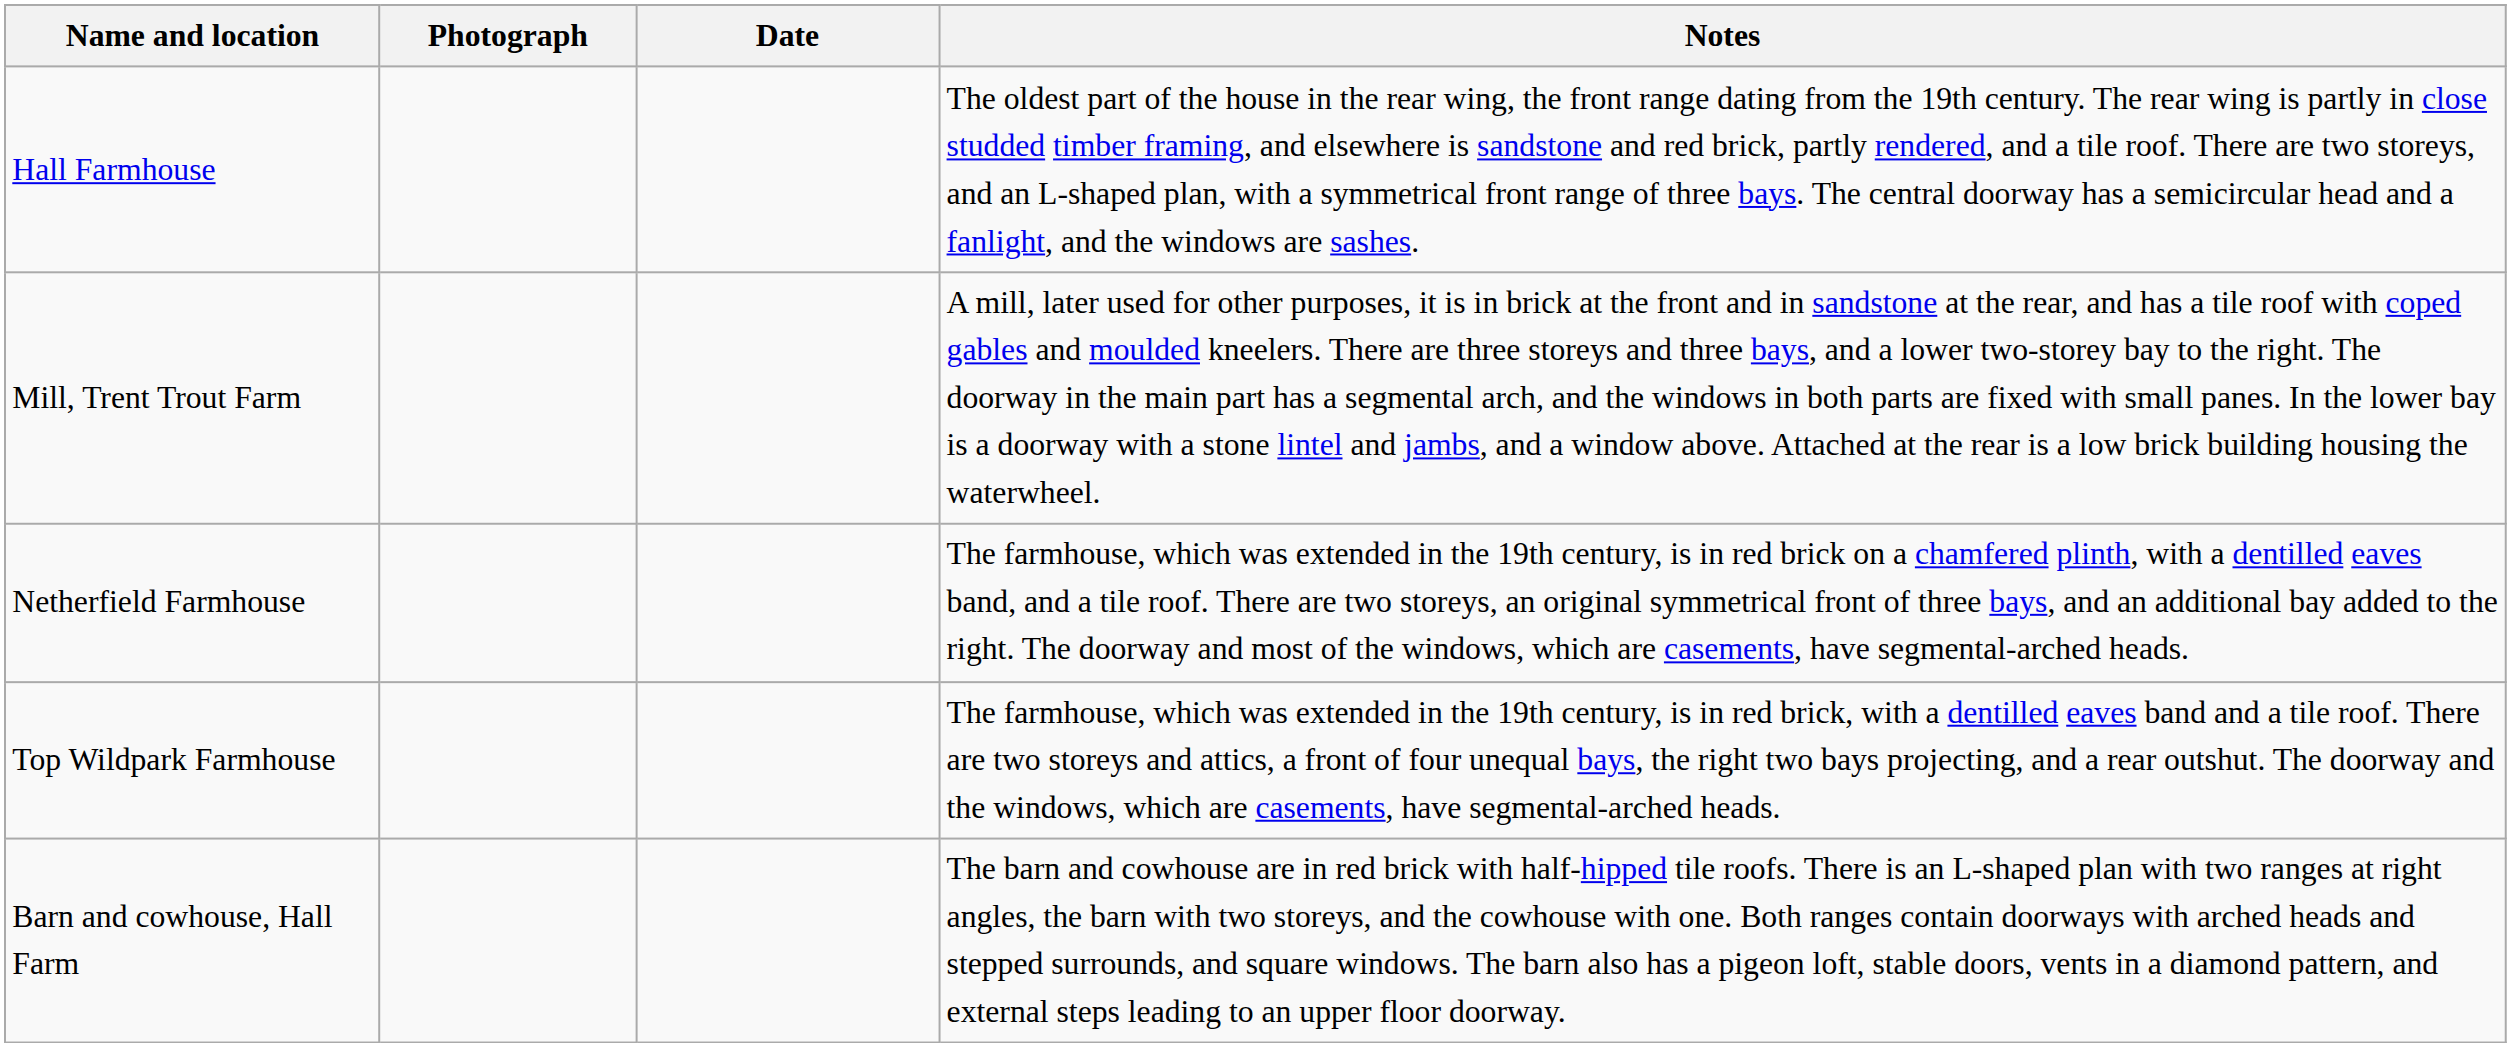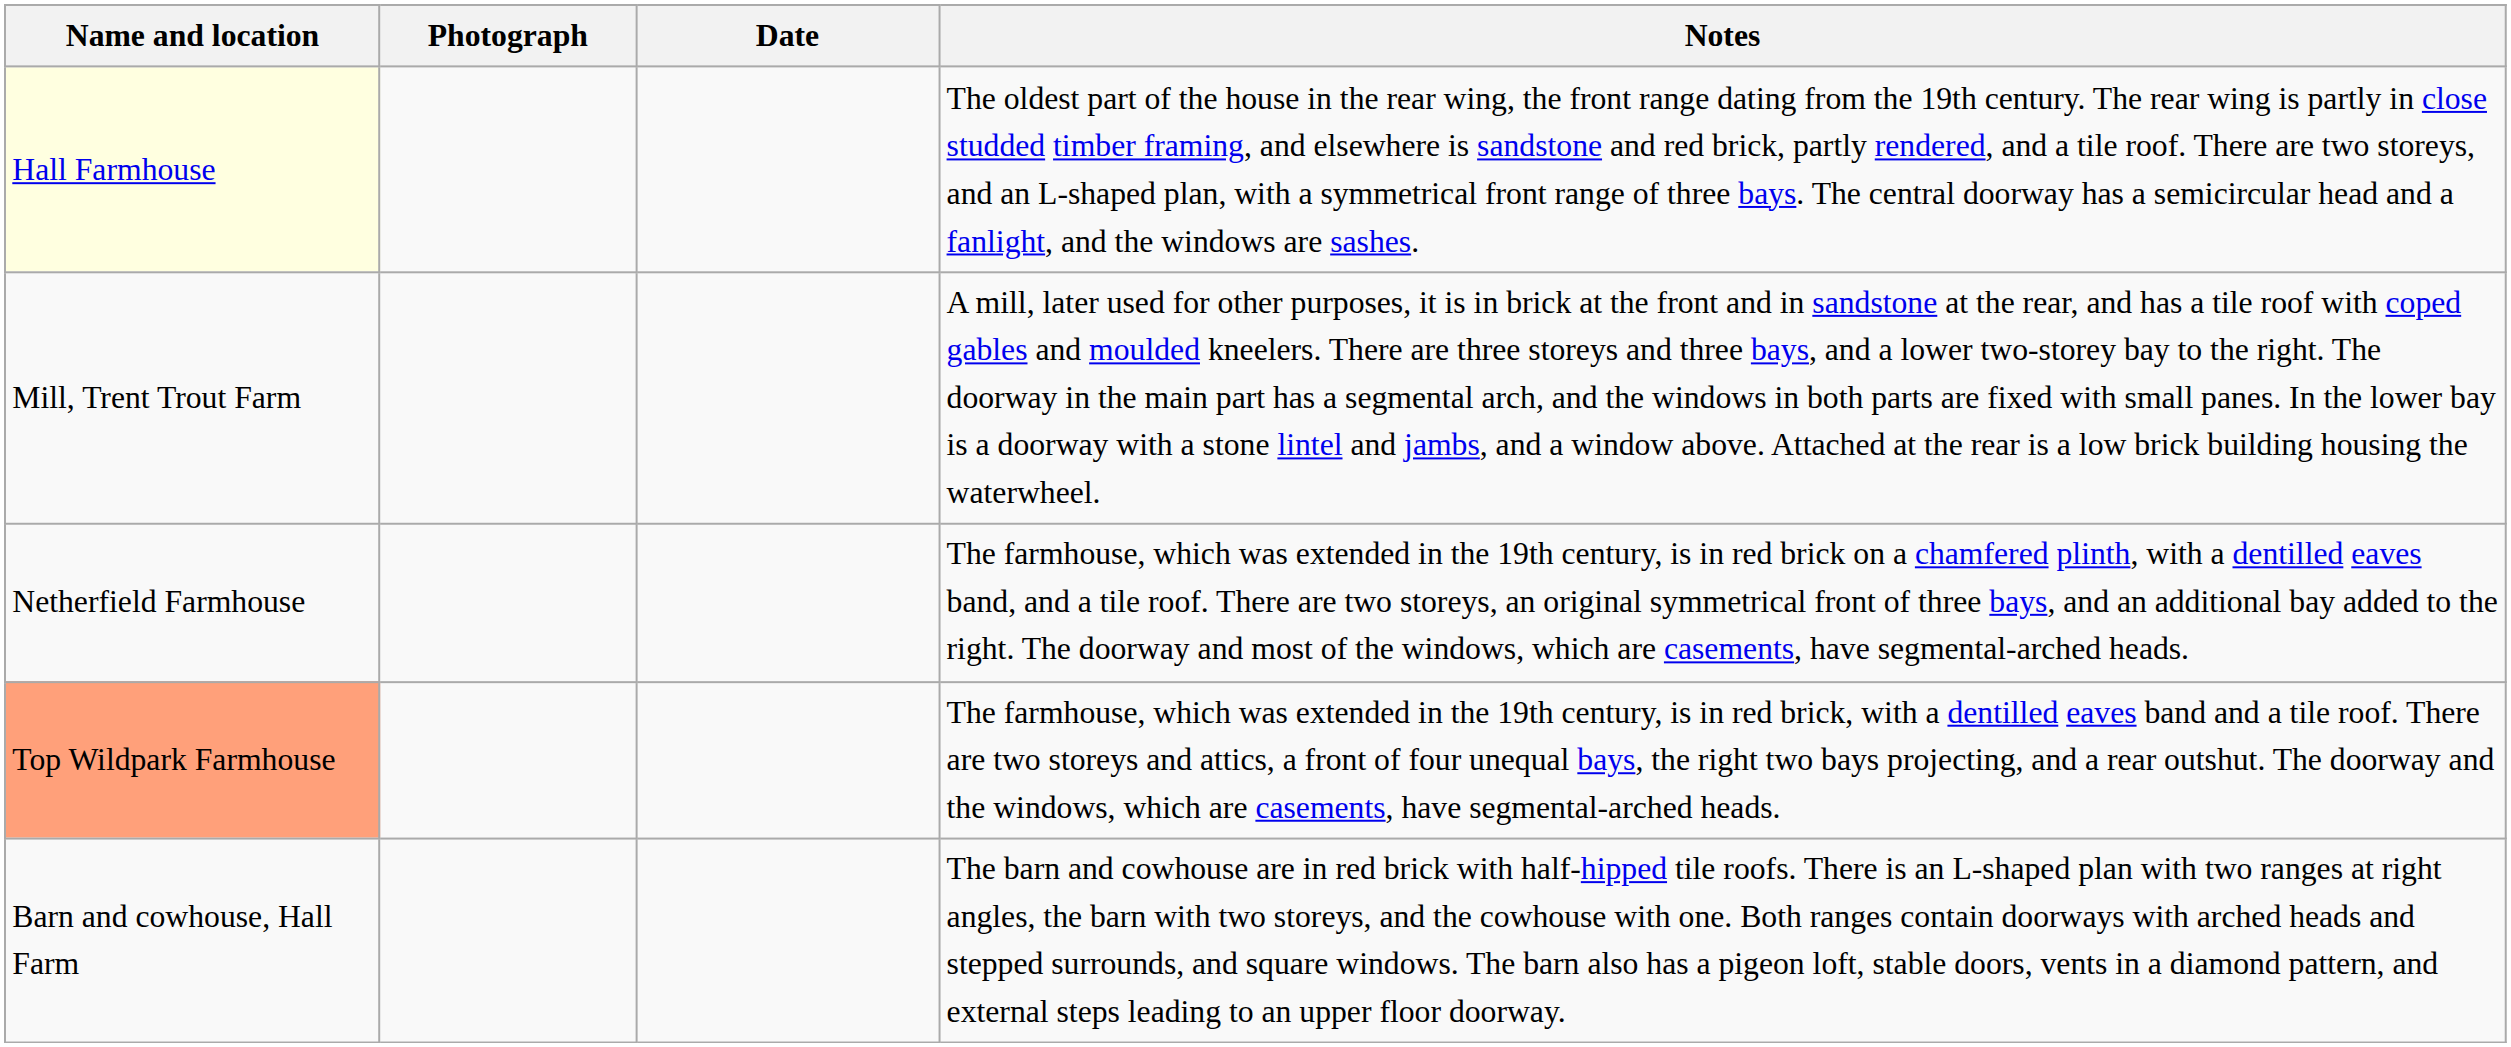(114, 168) no background -> (114, 168) lightyellow background
(174, 759) no background -> (174, 759) lightsalmon background
